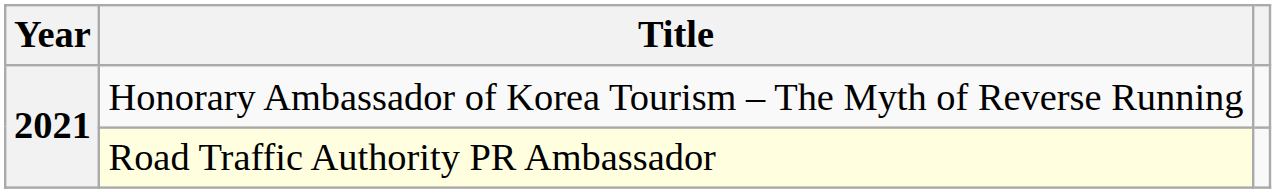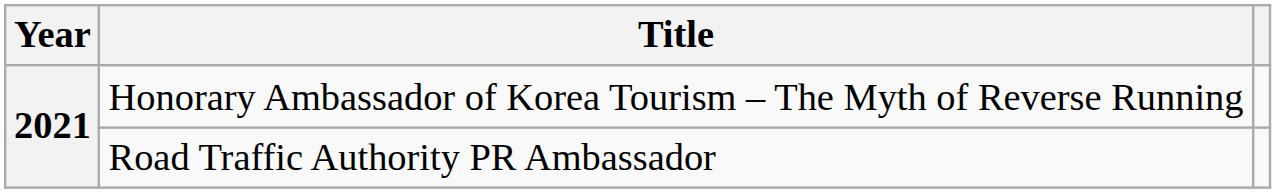(412, 156) lightyellow background -> (412, 156) no background
